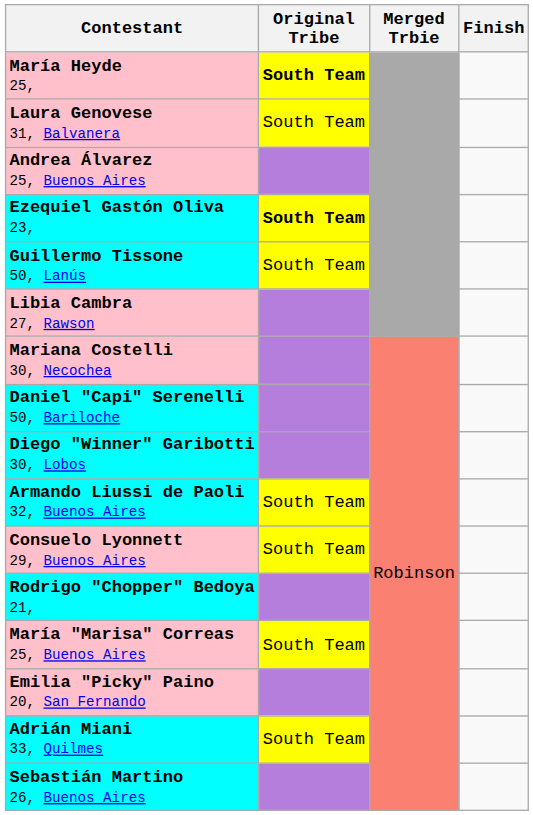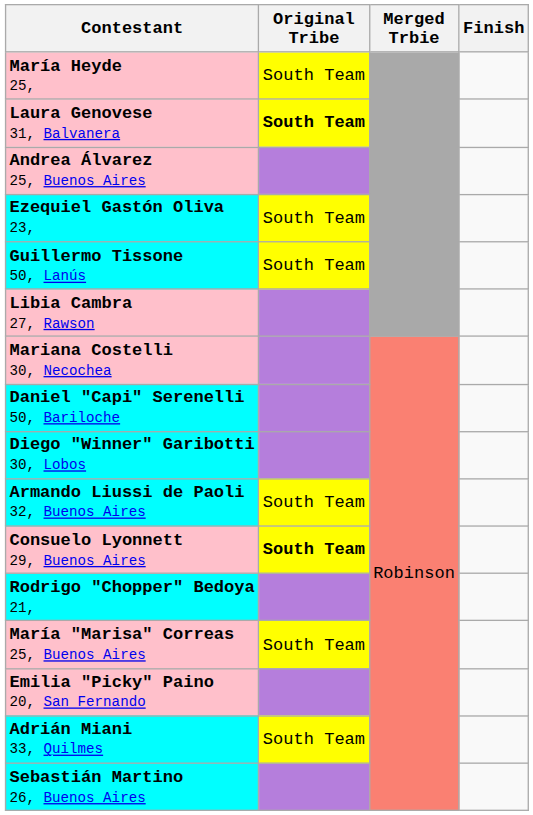(314, 76) bold -> (314, 76) normal
(314, 123) normal -> (314, 123) bold
(314, 218) bold -> (314, 218) normal
(314, 550) normal -> (314, 550) bold
